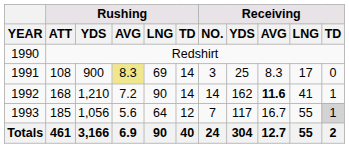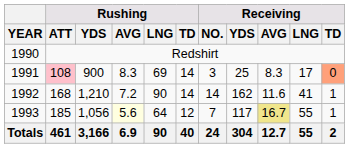(61, 73) no background -> (61, 73) pink background
(128, 73) khaki background -> (128, 73) no background
(333, 73) no background -> (333, 73) lightsalmon background
(274, 93) bold -> (274, 93) normal
(128, 113) no background -> (128, 113) lightyellow background
(274, 113) no background -> (274, 113) khaki background
(333, 113) lightgrey background -> (333, 113) no background
